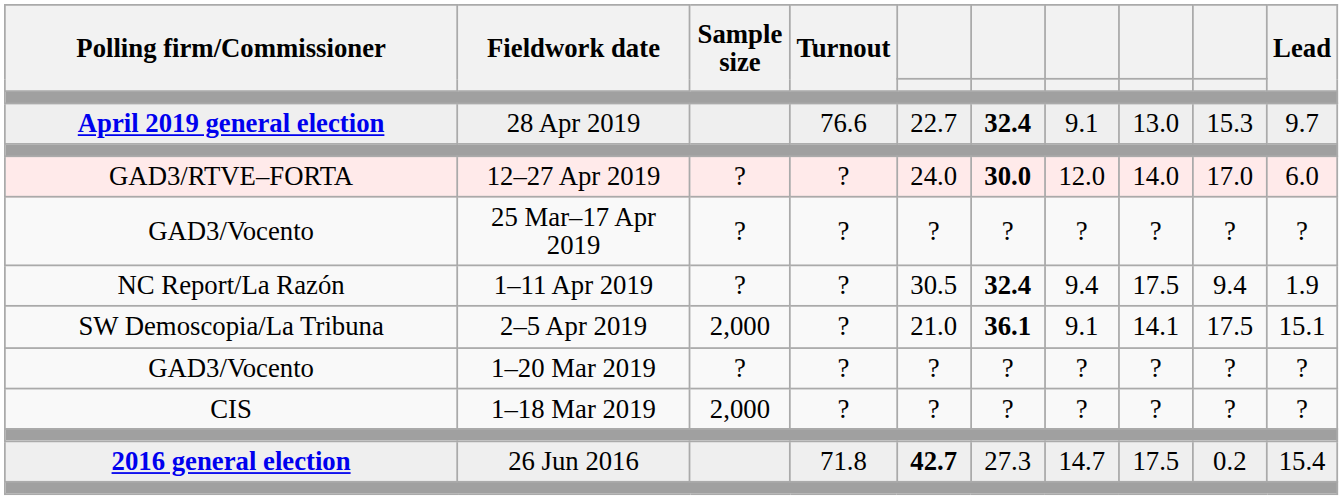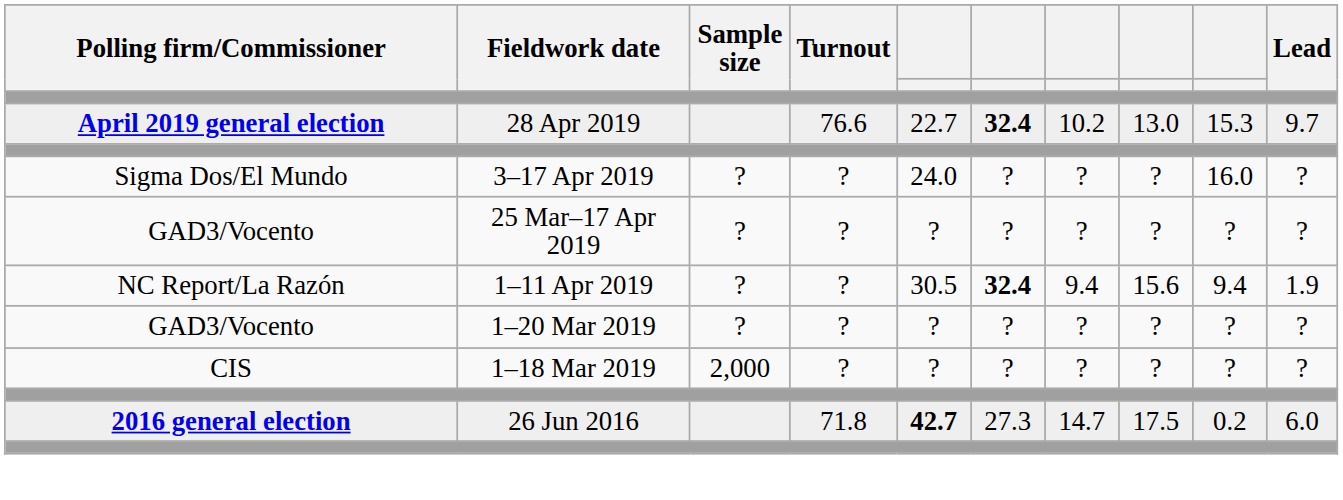(1082, 123) 9.1 -> (1082, 123) 10.2
- row: (231, 176)
+ row: (231, 176)
(1156, 286) 17.5 -> (1156, 286) 15.6
- row: (231, 326)
(1302, 460) 15.4 -> (1302, 420) 6.0
